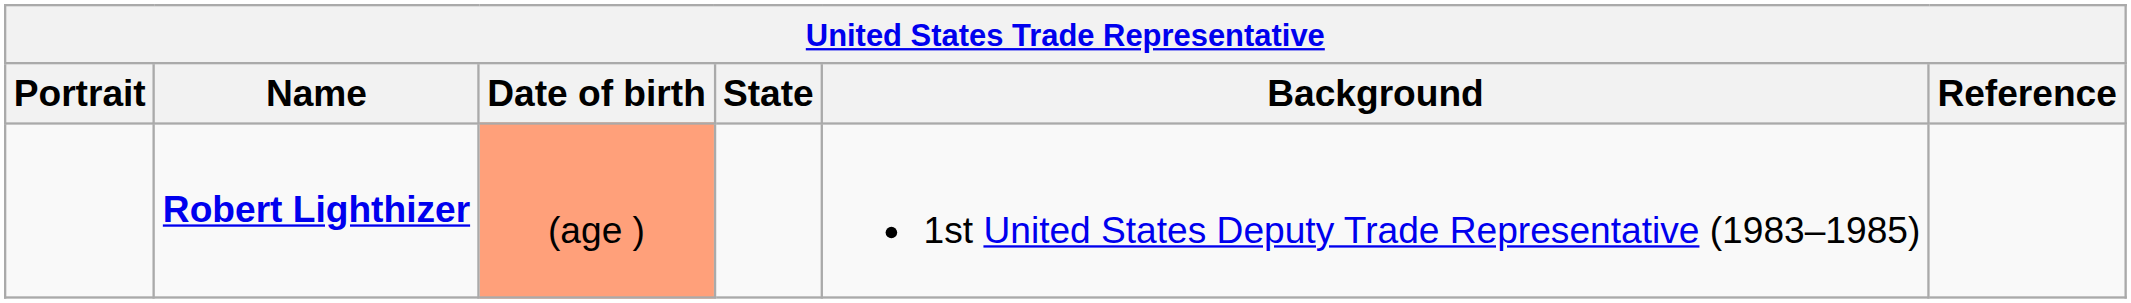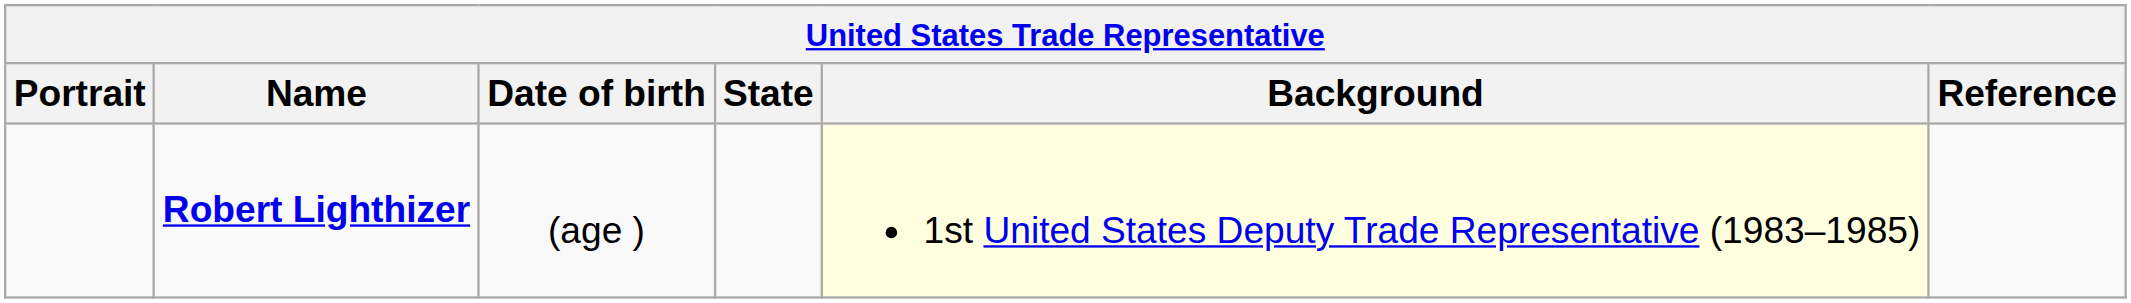(596, 230) lightsalmon background -> (596, 230) no background
(1376, 231) no background -> (1376, 231) lightyellow background
